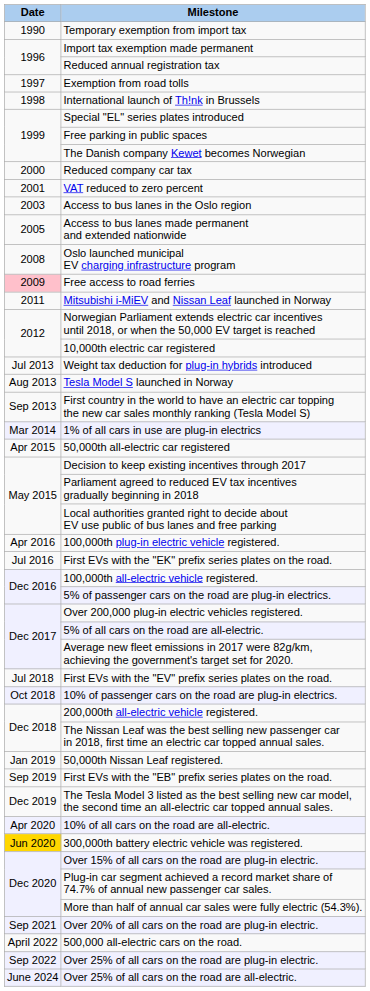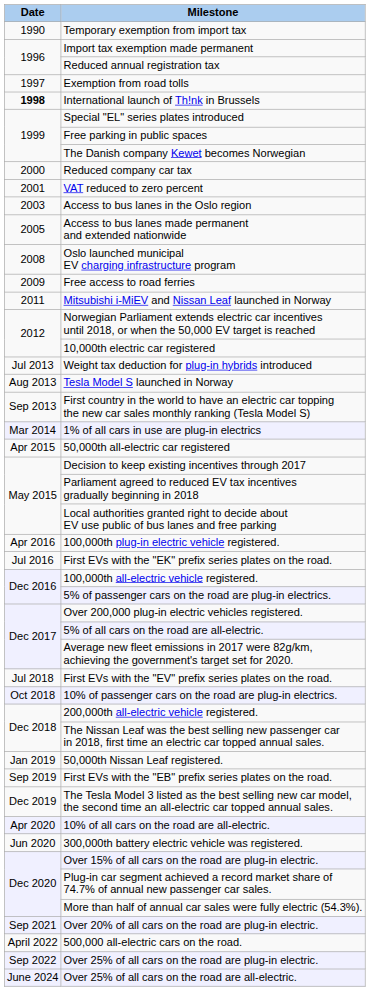(33, 100) normal -> (33, 100) bold
(33, 283) pink background -> (33, 283) no background
(33, 842) gold background -> (33, 842) no background
